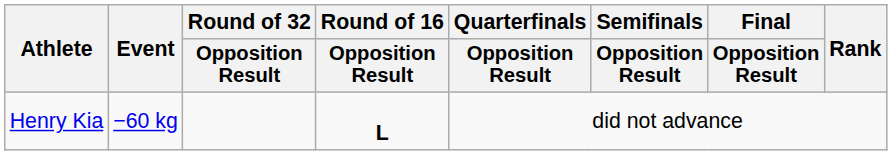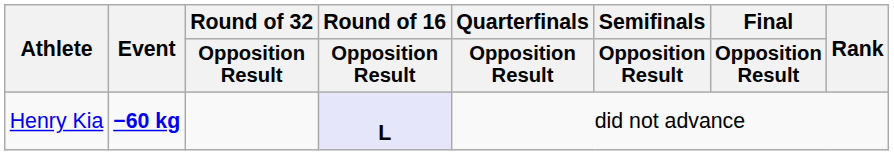(146, 121) normal -> (147, 121) bold
(382, 133) no background -> (385, 133) lavender background
